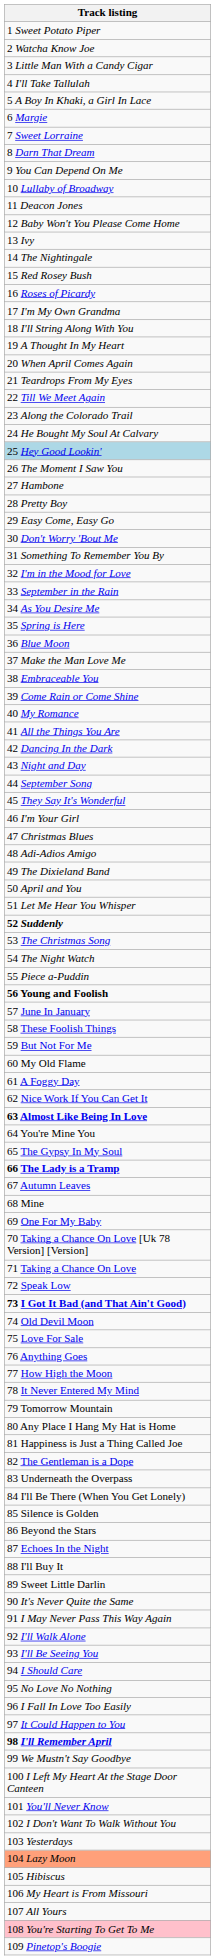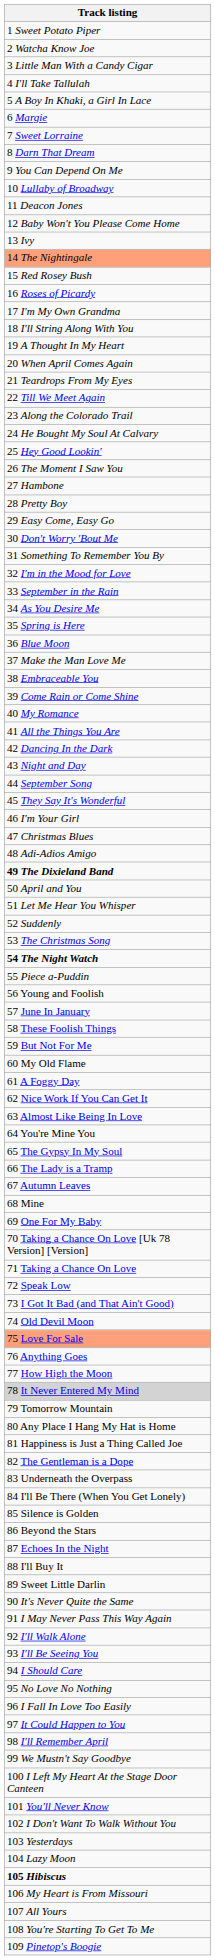(50, 258) no background -> (50, 258) lightsalmon background
(54, 450) lightblue background -> (54, 450) no background
(58, 871) normal -> (60, 871) bold
(35, 923) bold -> (34, 923) normal
(51, 958) normal -> (53, 958) bold
(57, 993) bold -> (55, 993) normal
(77, 1116) bold -> (75, 1116) normal
(63, 1168) bold -> (60, 1168) normal
(96, 1303) bold -> (90, 1303) normal
(45, 1338) no background -> (45, 1338) lightsalmon background
(73, 1391) no background -> (73, 1391) lightgrey background
(59, 1741) bold -> (57, 1741) normal
(41, 1859) lightsalmon background -> (41, 1859) no background
(36, 1876) normal -> (36, 1876) bold
(81, 1929) pink background -> (81, 1929) no background
